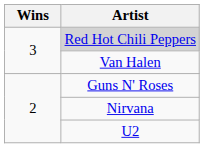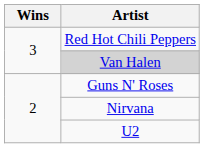(130, 39) lightgrey background -> (130, 39) no background
(130, 62) no background -> (130, 62) lightgrey background
